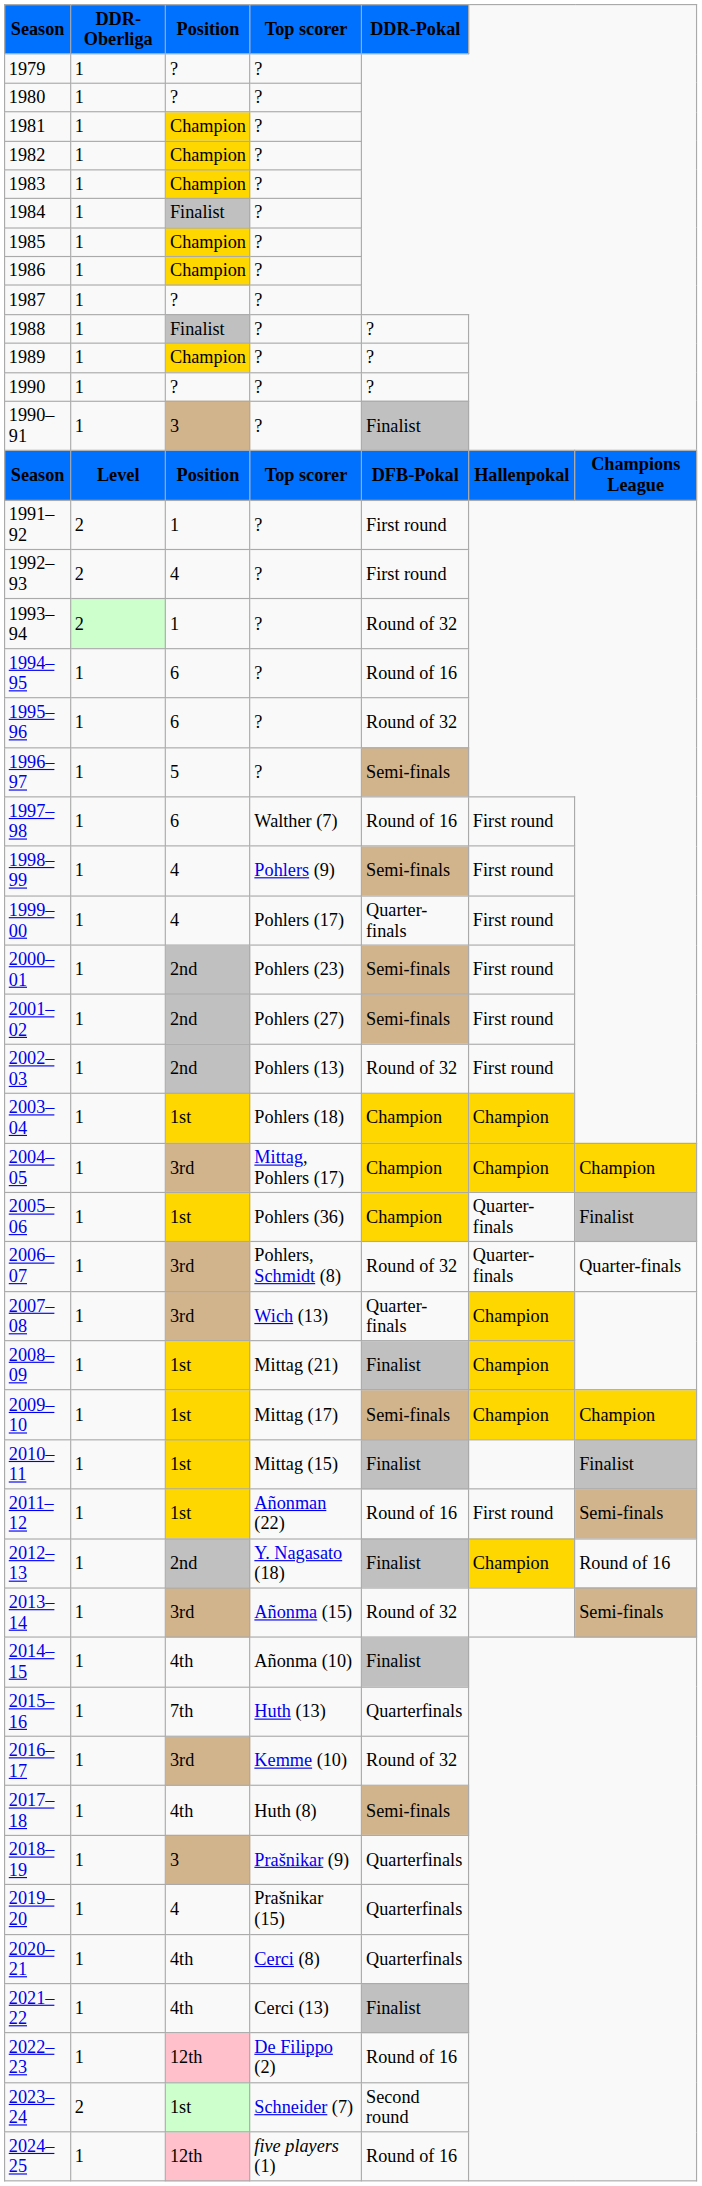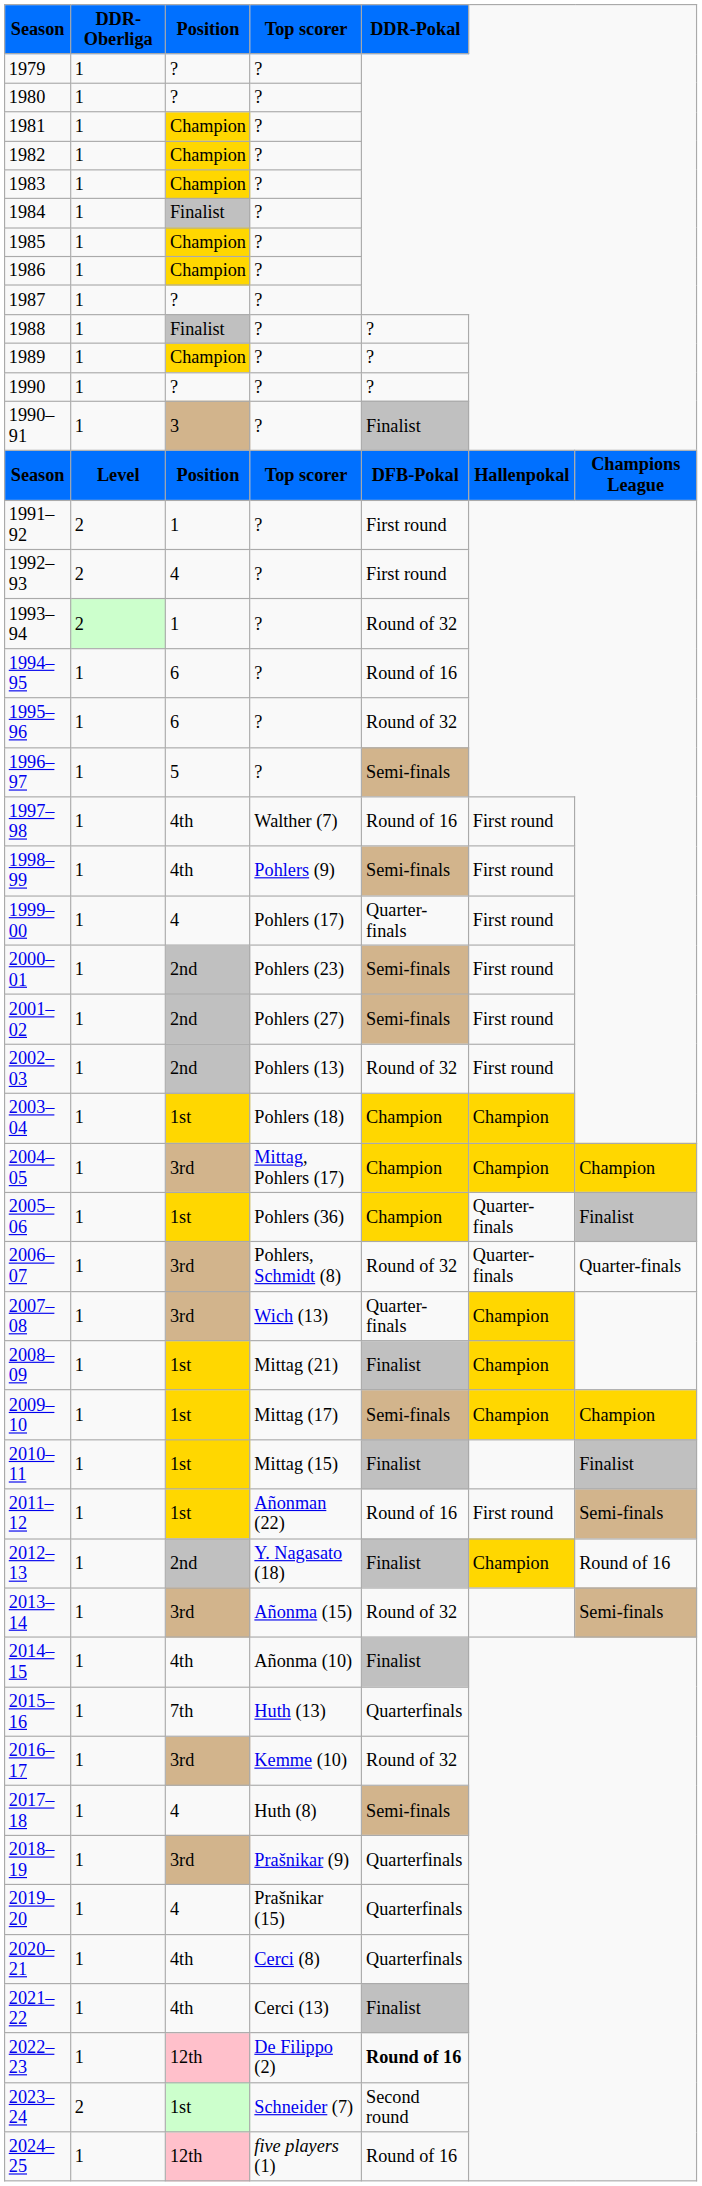(175, 821) 6 -> (182, 821) 4th
(175, 870) 4 -> (182, 870) 4th
(182, 1810) 4th -> (175, 1810) 4
(175, 1859) 3 -> (182, 1859) 3rd
(412, 2057) normal -> (414, 2057) bold
